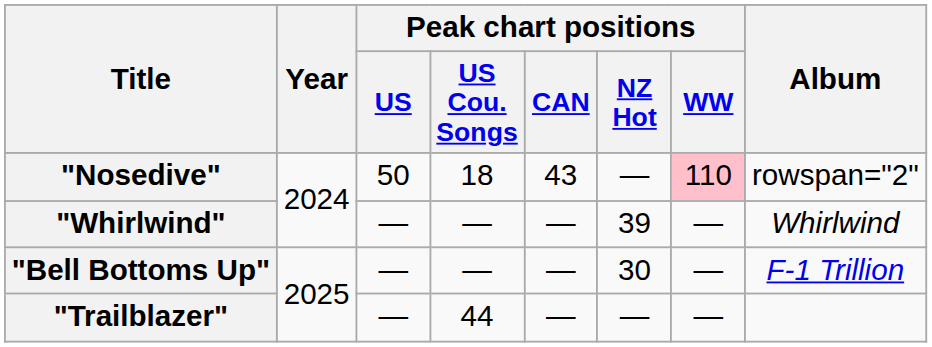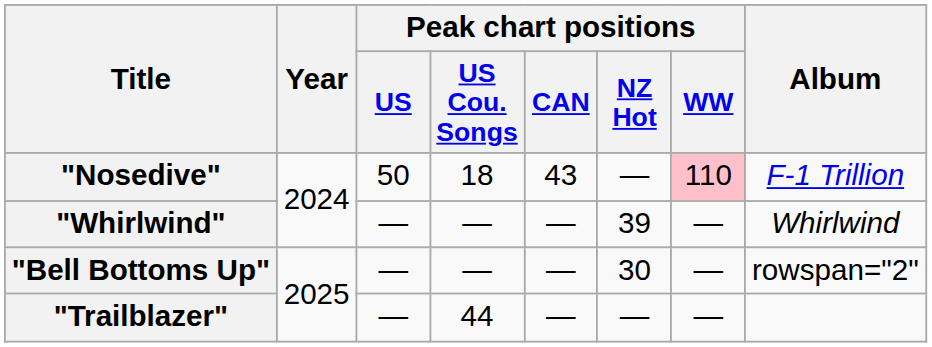(835, 176) rowspan="2" -> (835, 176) F-1 Trillion
(835, 270) F-1 Trillion -> (835, 270) rowspan="2"
